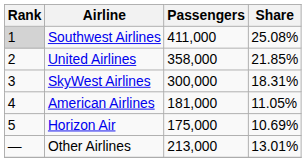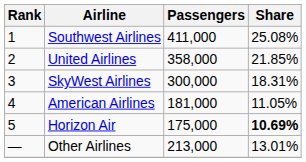(12, 37) lightgrey background -> (12, 37) no background
(275, 125) normal -> (275, 125) bold
